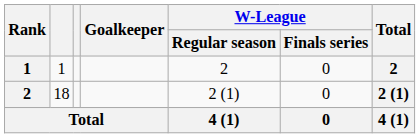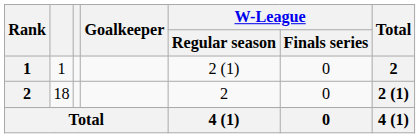(224, 68) 2 -> (224, 68) 2 (1)
(224, 94) 2 (1) -> (224, 94) 2
